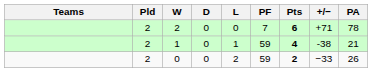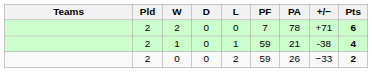columns swapped: (353, 12) <-> (294, 12)
